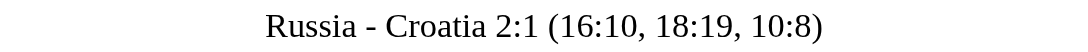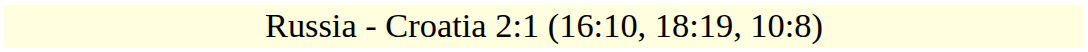(544, 25) no background -> (544, 25) lightyellow background
